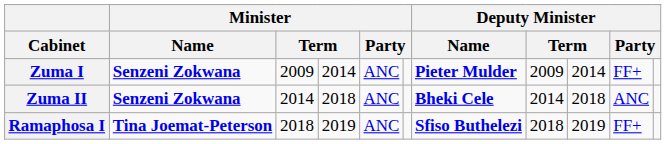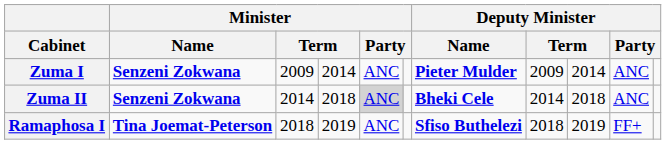(627, 71) FF+ -> (631, 71) ANC
(381, 98) no background -> (381, 98) lightgrey background
